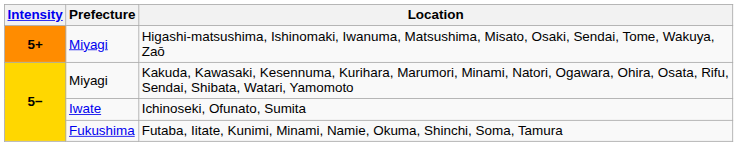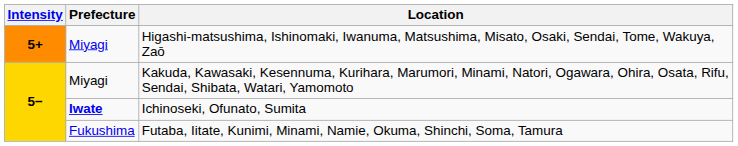(85, 109) normal -> (86, 109) bold
